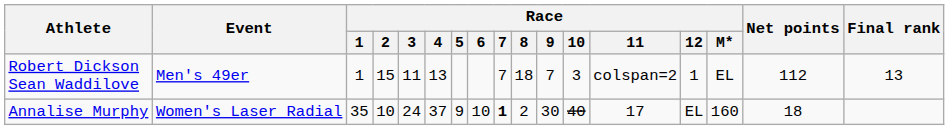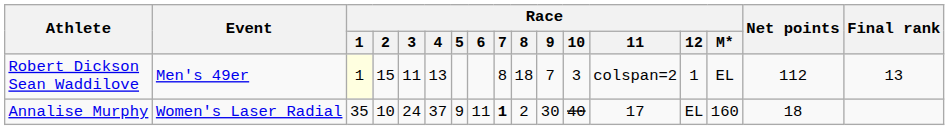(359, 76) no background -> (359, 76) lightyellow background
(502, 76) 7 -> (502, 76) 8
(481, 112) 10 -> (481, 112) 11
